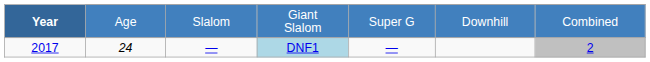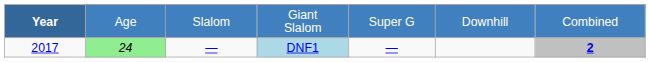(126, 48) no background -> (126, 48) lightgreen background
(590, 48) normal -> (590, 48) bold
